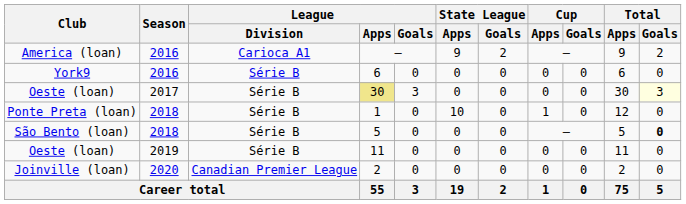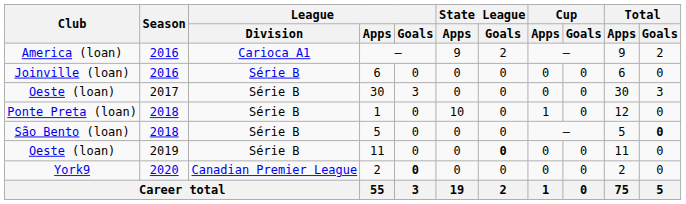(72, 73) York9 -> (72, 73) Joinville (loan)
(377, 92) khaki background -> (377, 92) no background
(660, 92) lightyellow background -> (660, 92) no background
(503, 151) normal -> (503, 151) bold
(72, 170) Joinville (loan) -> (72, 170) York9
(415, 170) normal -> (415, 170) bold
